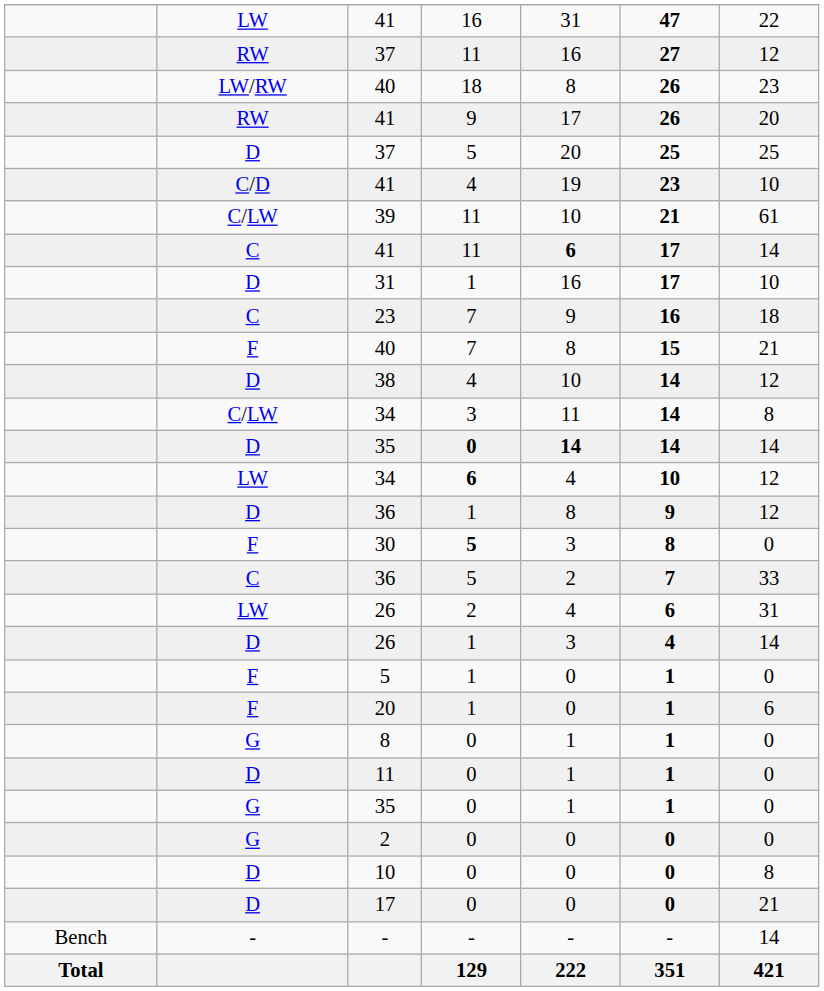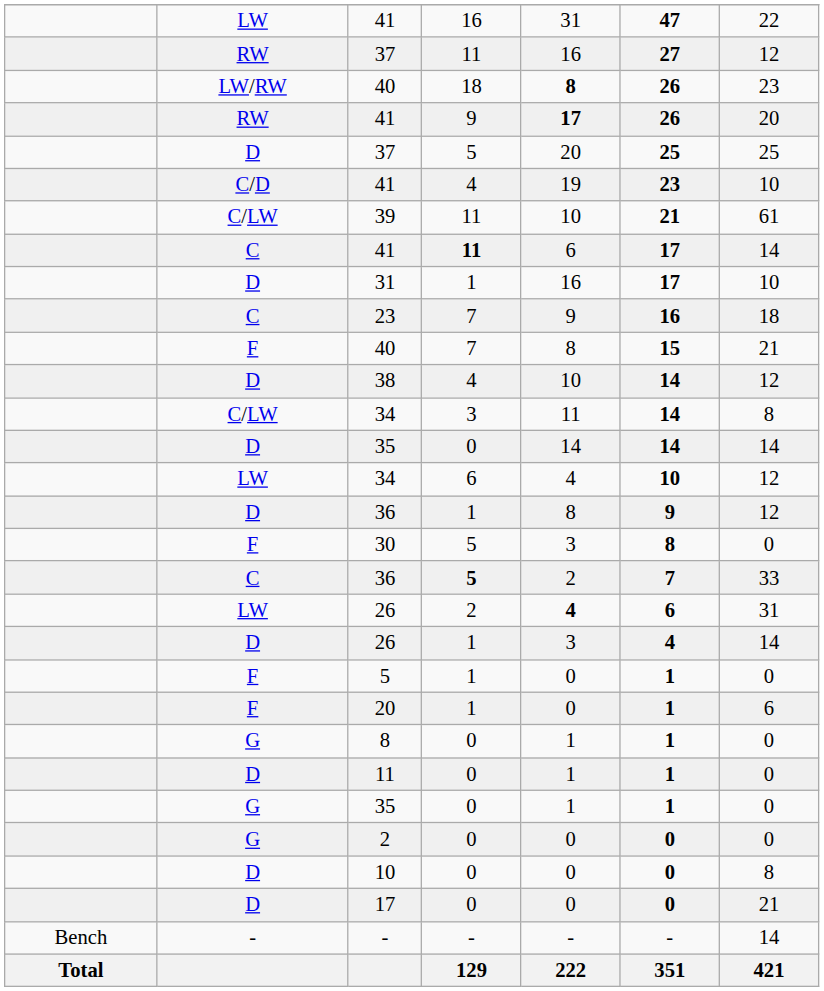(571, 86) normal -> (571, 86) bold
(571, 119) normal -> (571, 119) bold
(472, 250) normal -> (472, 250) bold
(571, 250) bold -> (571, 250) normal
(472, 446) bold -> (472, 446) normal
(571, 446) bold -> (571, 446) normal
(472, 479) bold -> (472, 479) normal
(472, 544) bold -> (472, 544) normal
(472, 577) normal -> (472, 577) bold
(571, 610) normal -> (571, 610) bold
